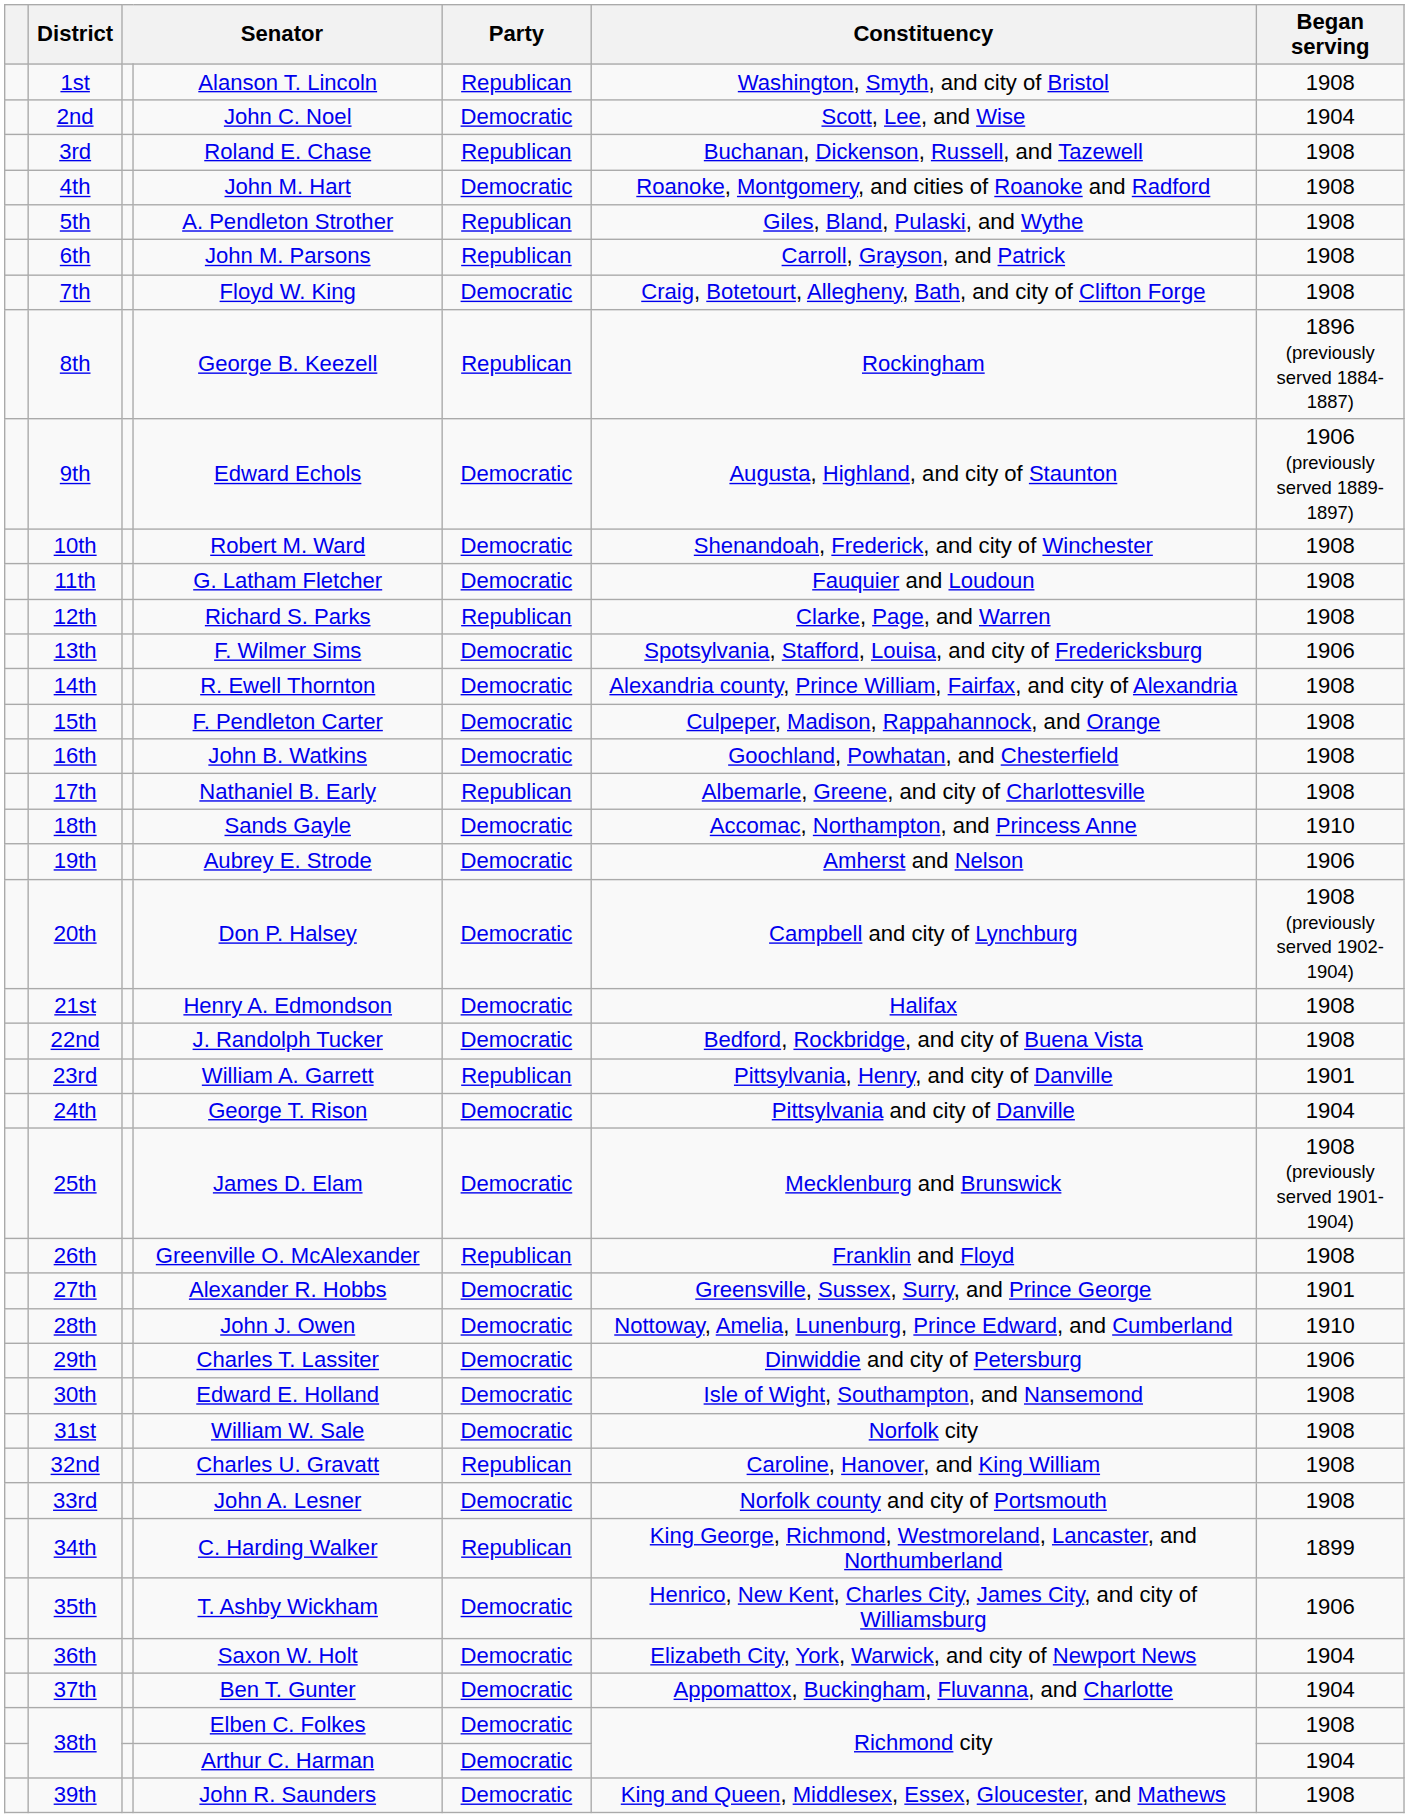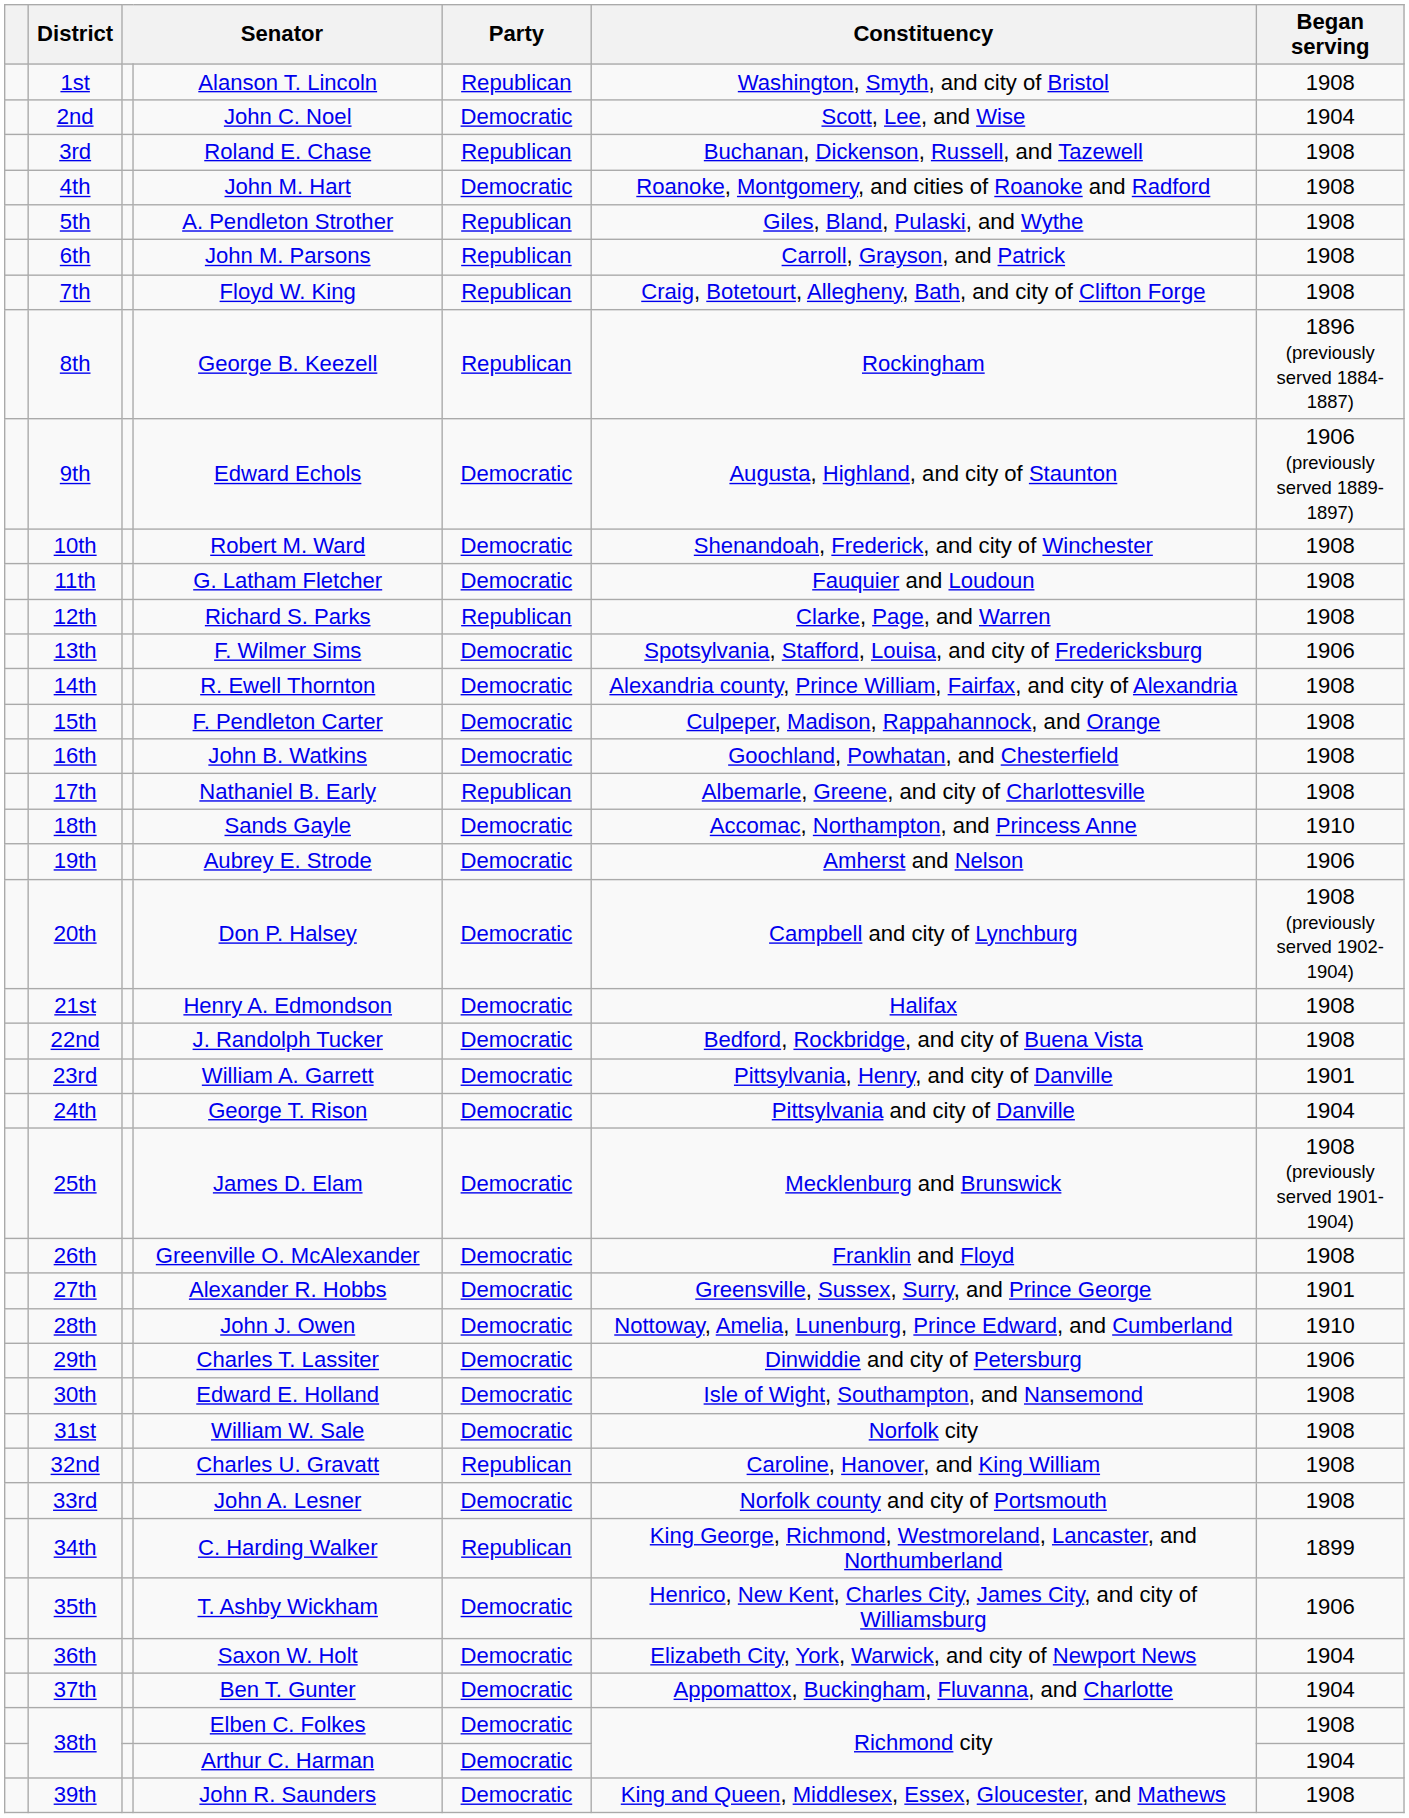(516, 291) Democratic -> (516, 291) Republican
(516, 1075) Republican -> (516, 1075) Democratic
(516, 1255) Republican -> (516, 1255) Democratic
